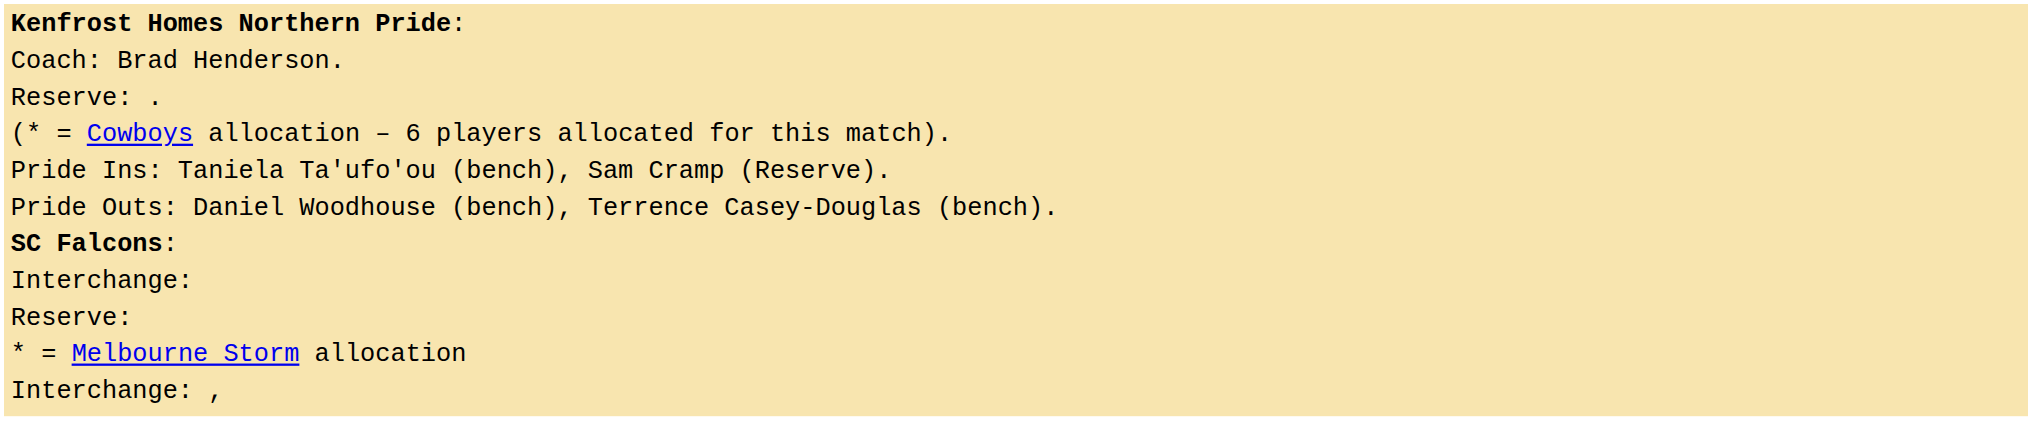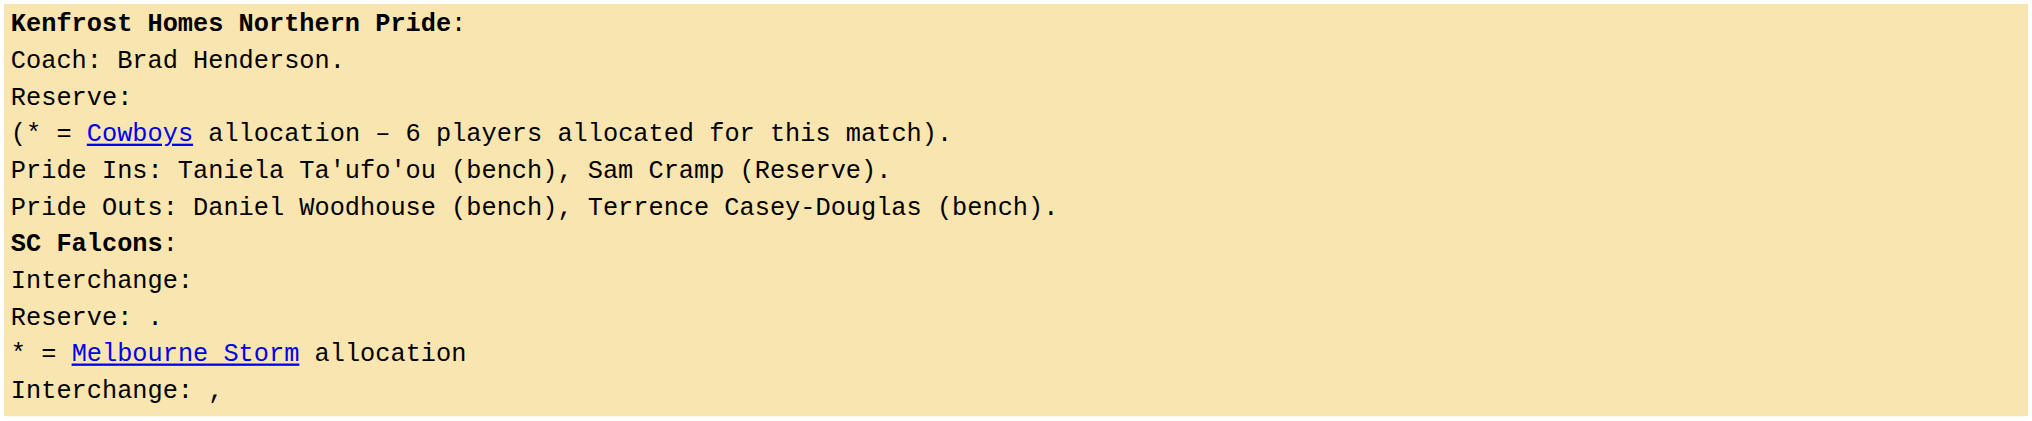(87, 98) Reserve: . -> (72, 98) Reserve:
(72, 318) Reserve: -> (87, 318) Reserve: .
